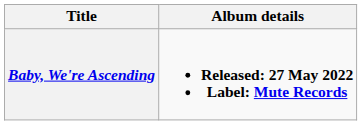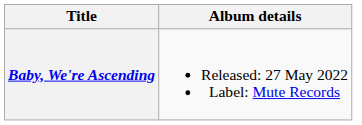(258, 83) bold -> (255, 83) normal
